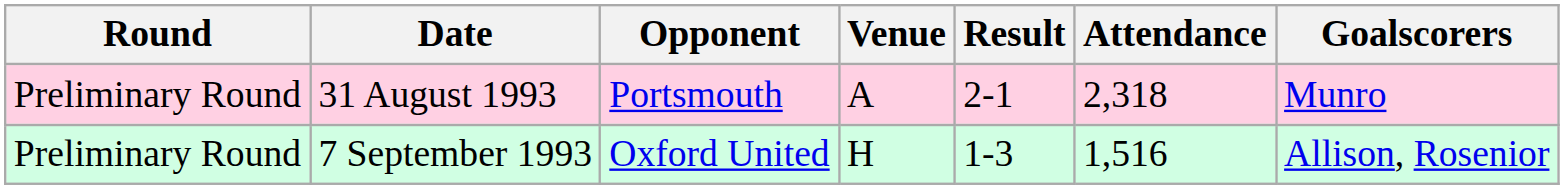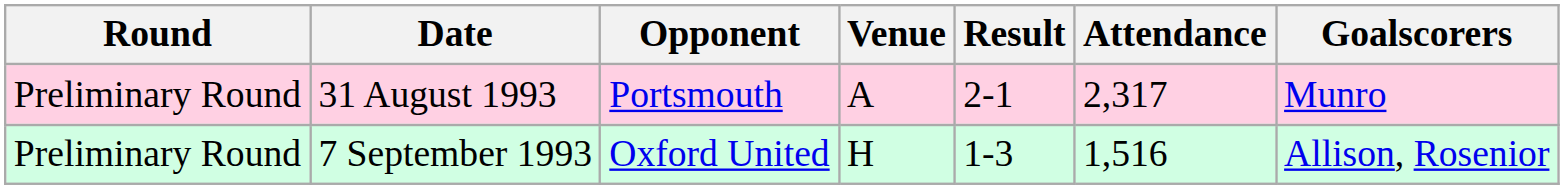(1125, 93) 2,318 -> (1125, 93) 2,317
